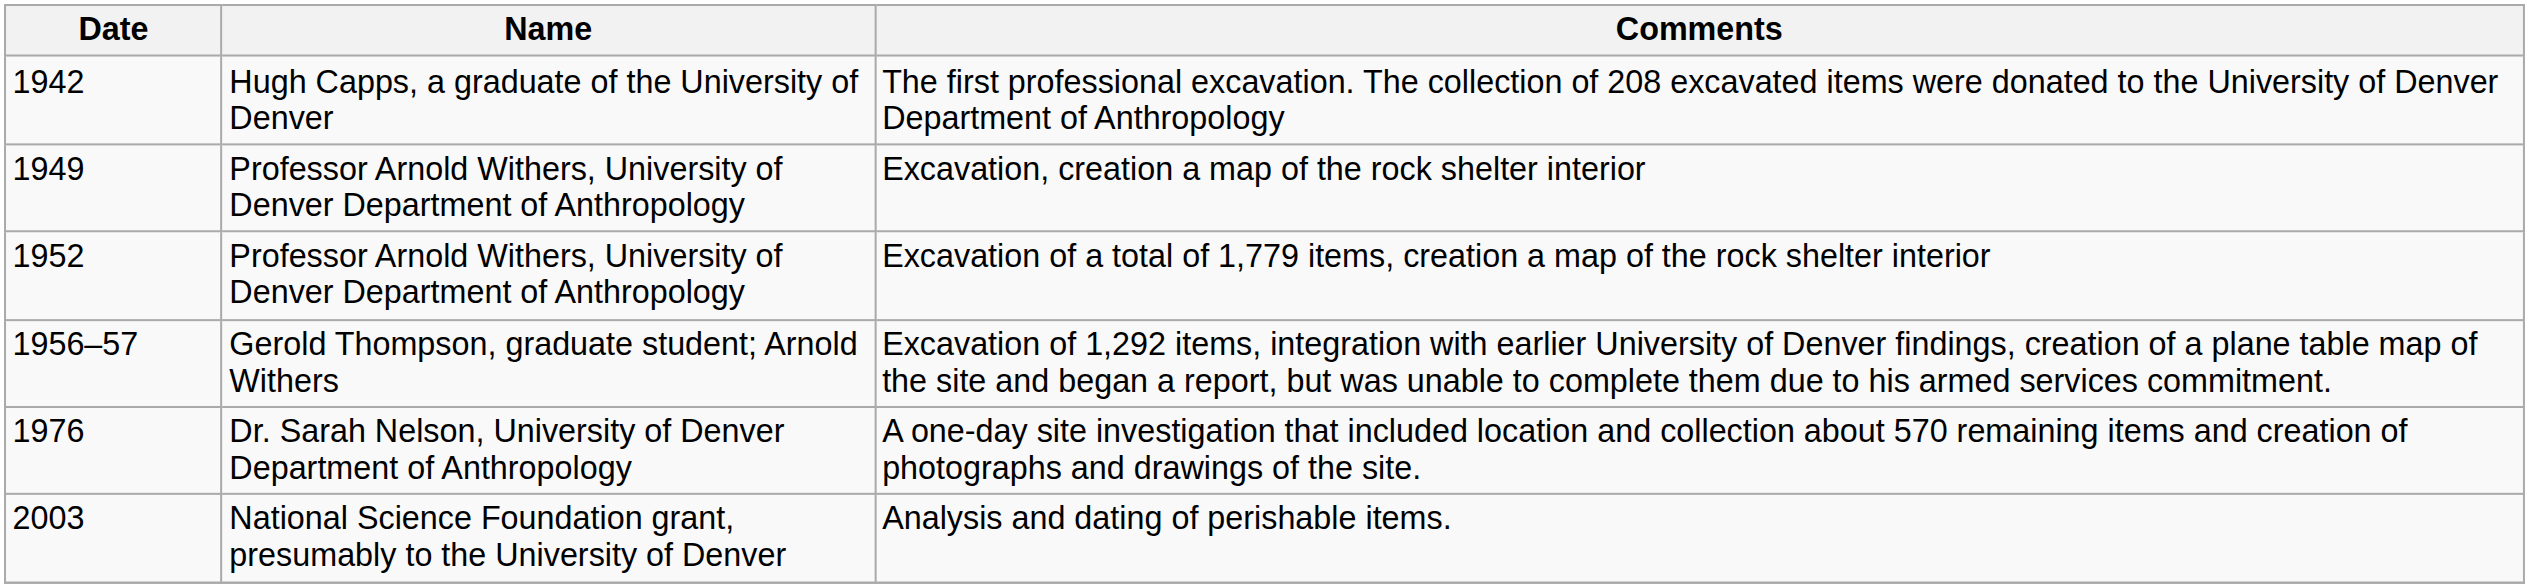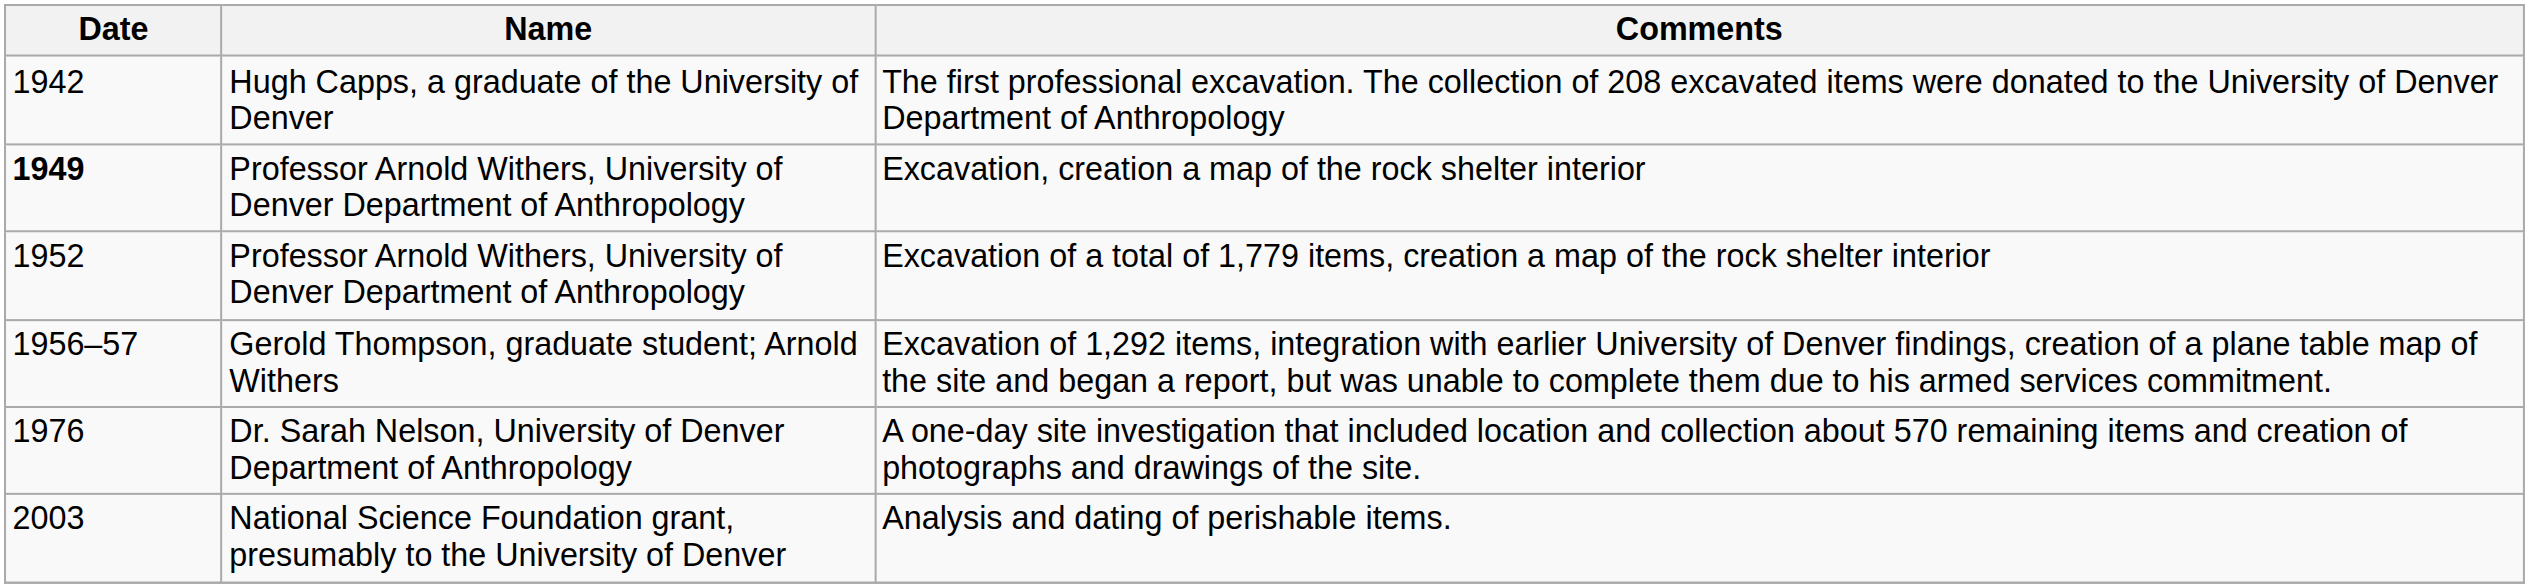(48, 169) normal -> (48, 169) bold
